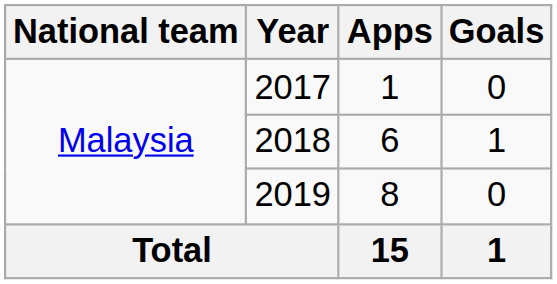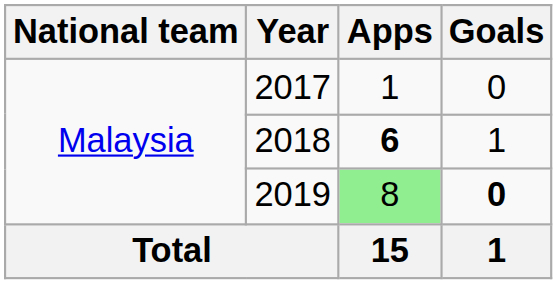(390, 140) normal -> (390, 140) bold
(390, 195) no background -> (390, 195) lightgreen background
(496, 195) normal -> (496, 195) bold
